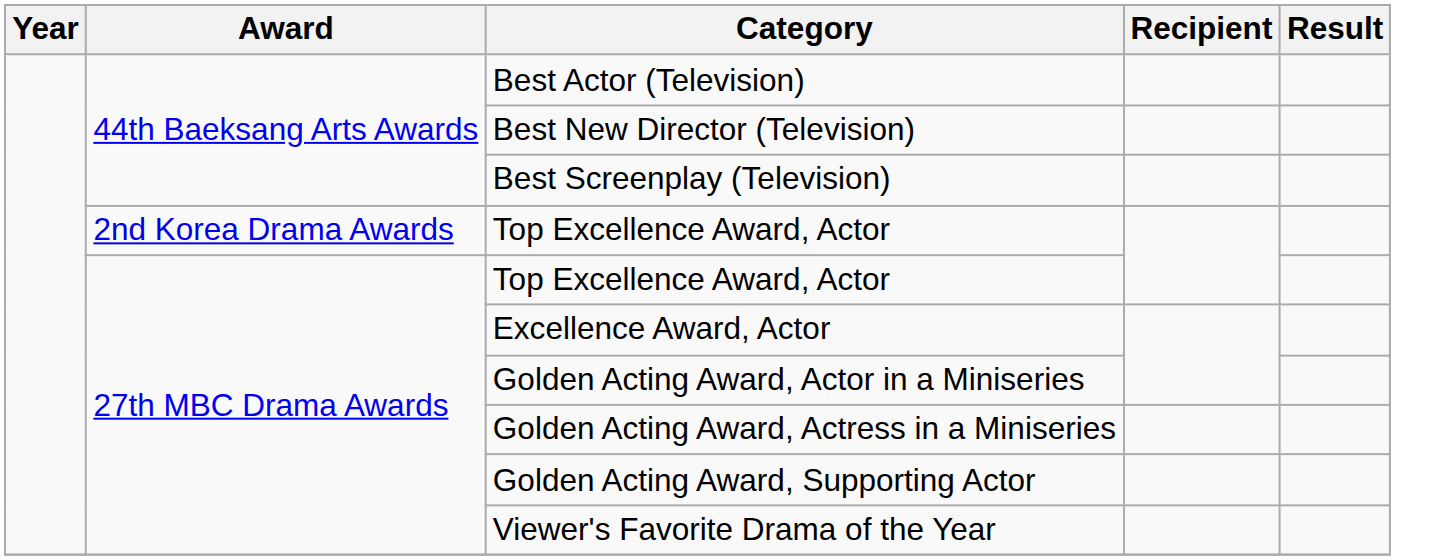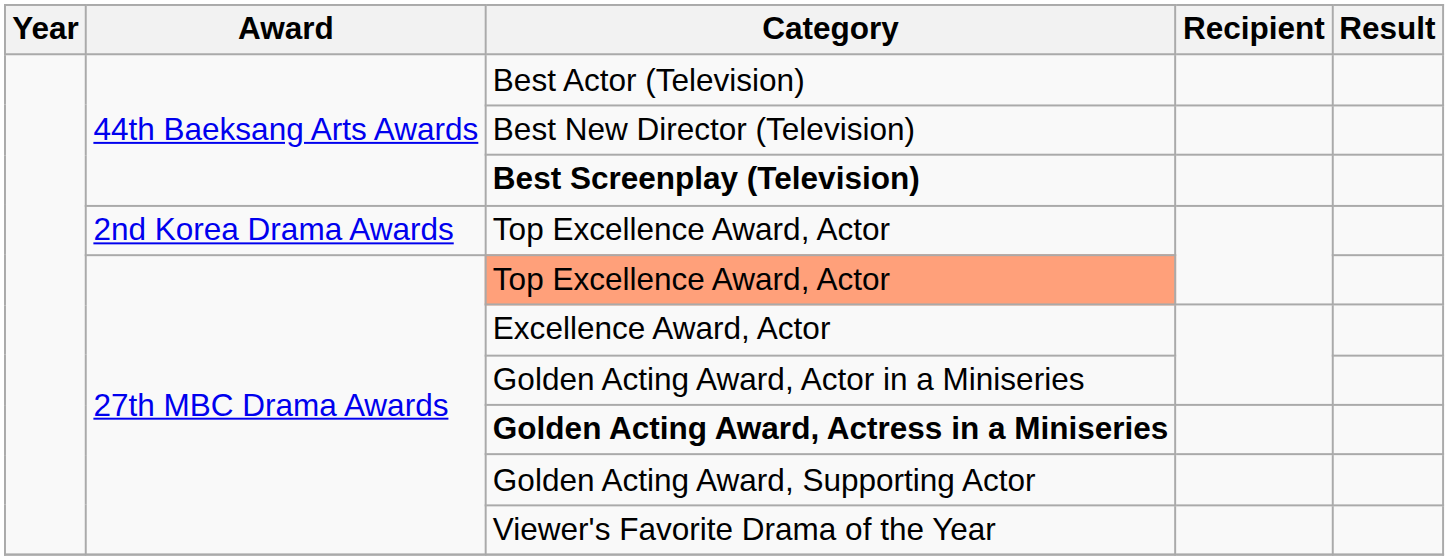(692, 179) normal -> (706, 179) bold
(691, 279) no background -> (691, 279) lightsalmon background
(804, 429) normal -> (831, 429) bold
